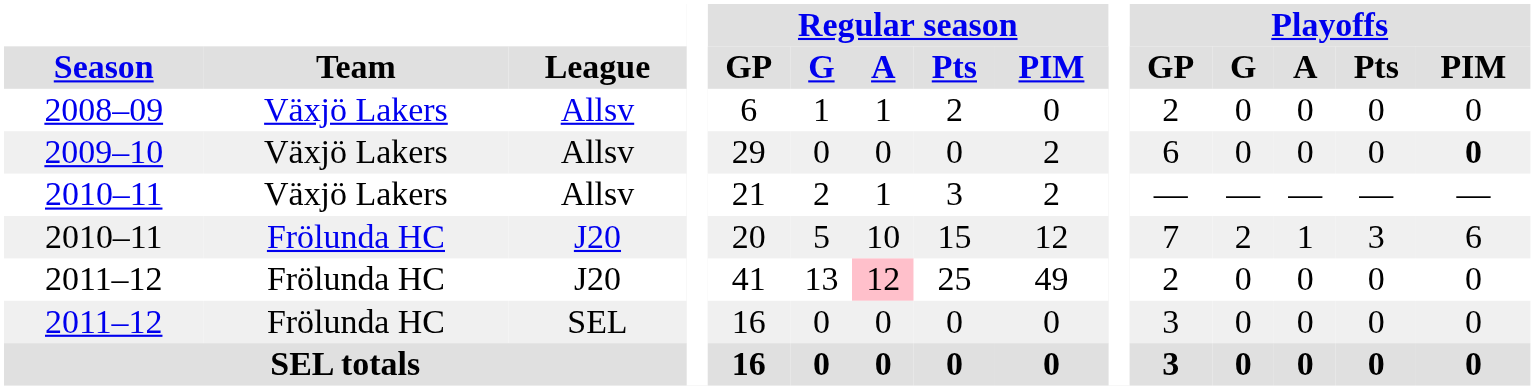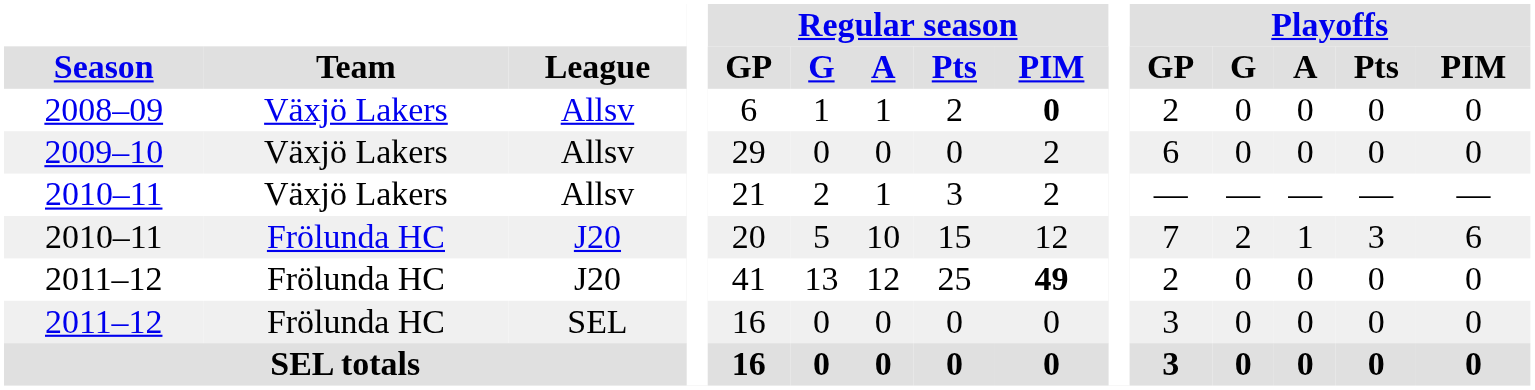(1051, 109) normal -> (1051, 109) bold
(1473, 151) bold -> (1473, 151) normal
(883, 279) pink background -> (883, 279) no background
(1051, 279) normal -> (1051, 279) bold
